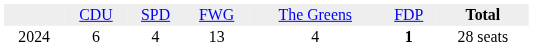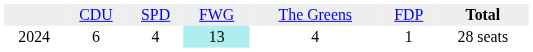(217, 36) no background -> (217, 36) paleturquoise background
(409, 36) bold -> (409, 36) normal
